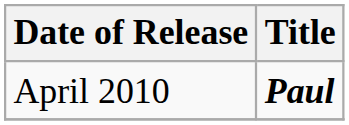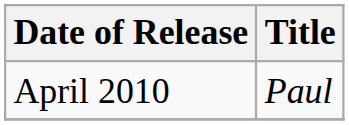(300, 89) bold -> (299, 89) normal
